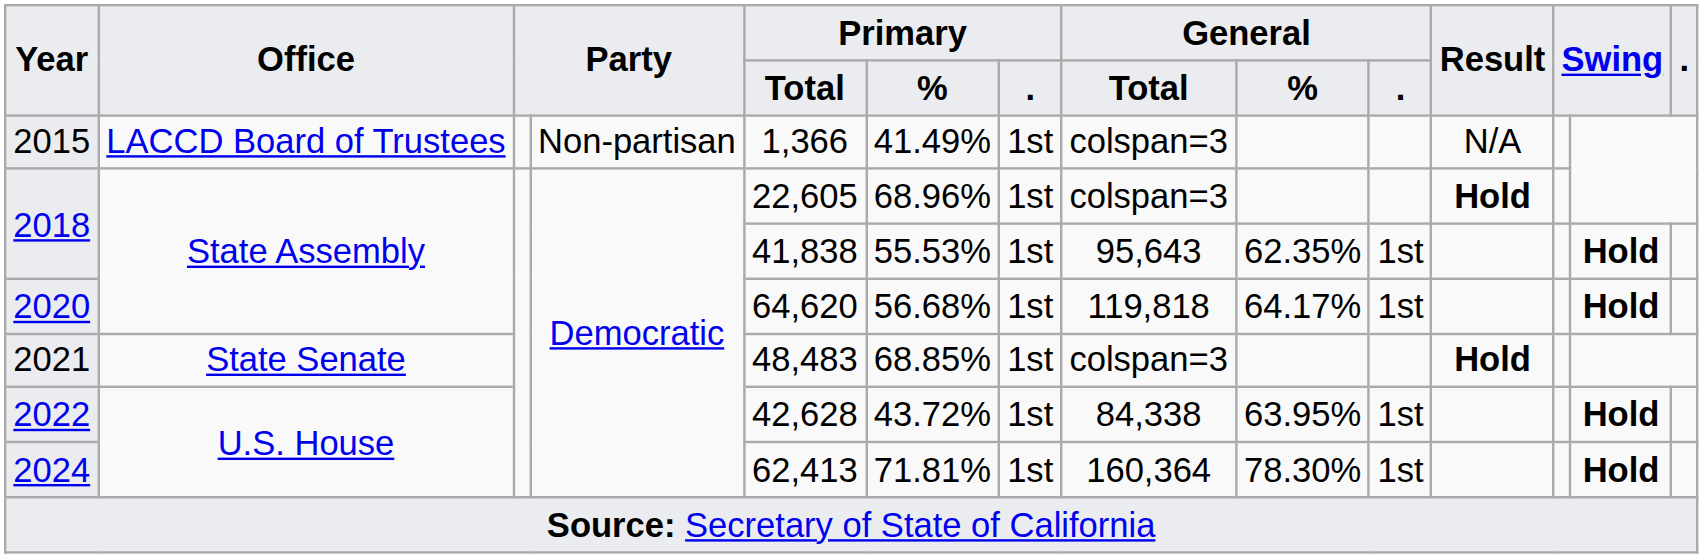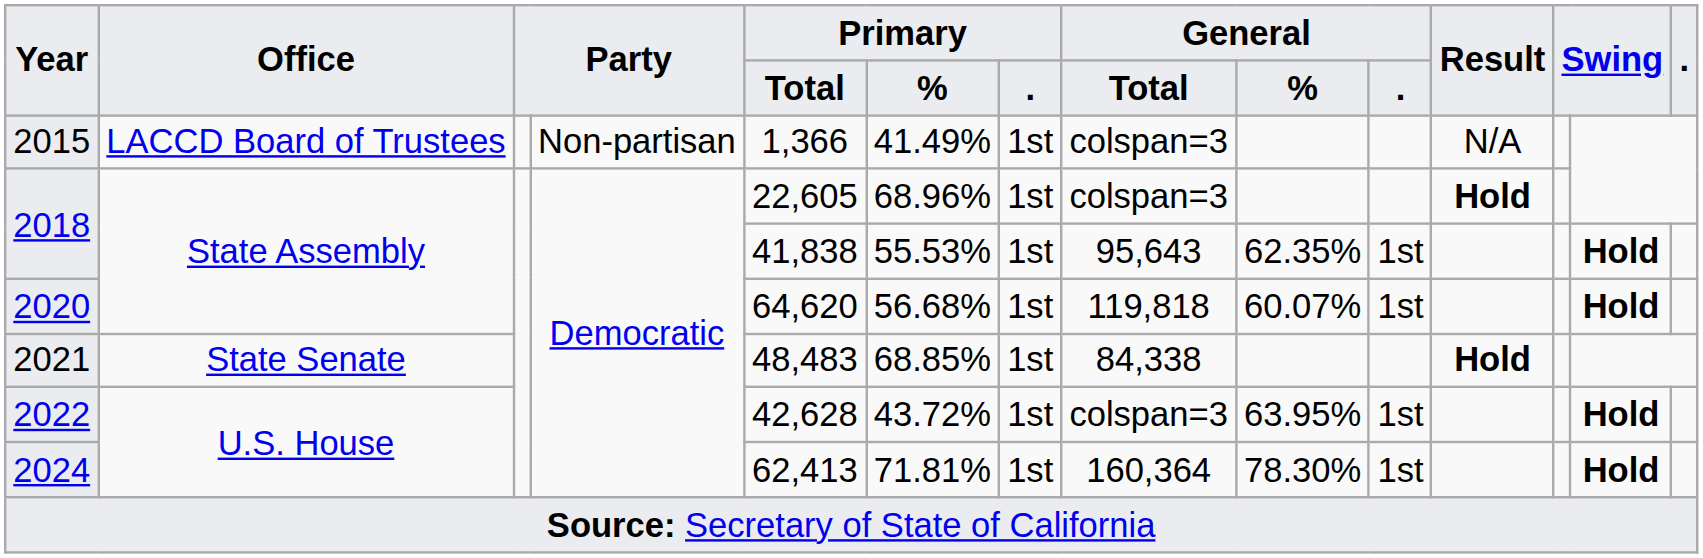(1303, 306) 64.17% -> (1303, 306) 60.07%
(1149, 360) colspan=3 -> (1149, 360) 84,338
(1149, 415) 84,338 -> (1149, 415) colspan=3
